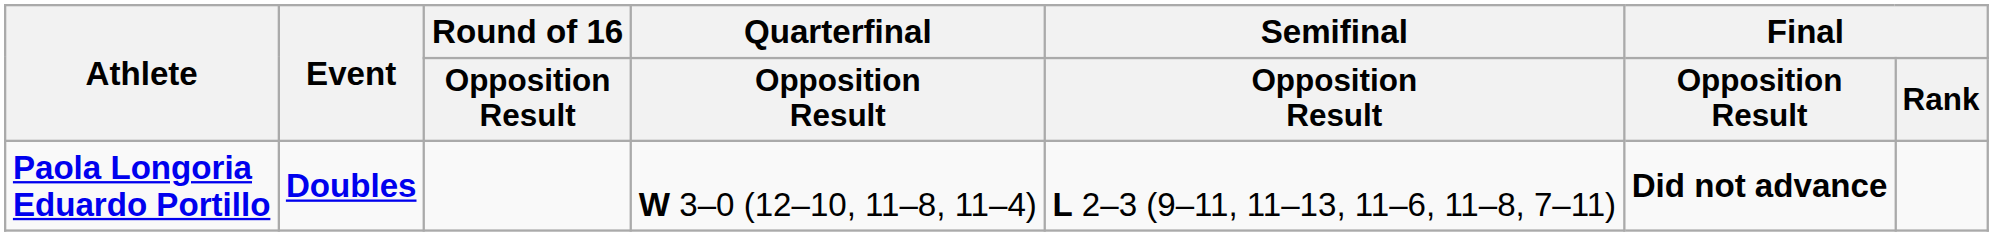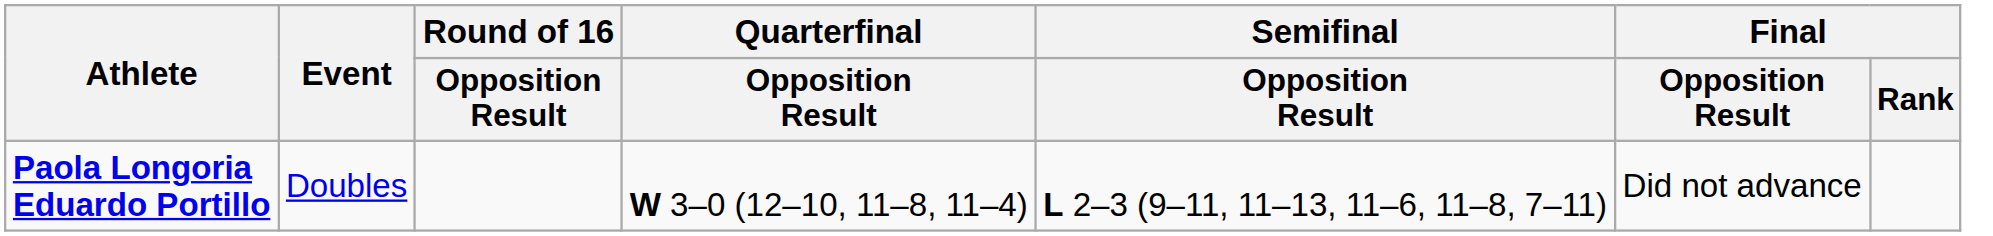(351, 186) bold -> (347, 186) normal
(1760, 186) bold -> (1742, 186) normal
